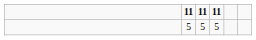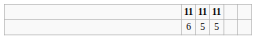(189, 27) 5 -> (189, 27) 6
